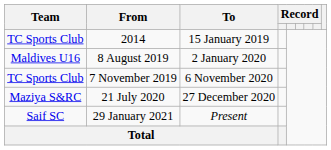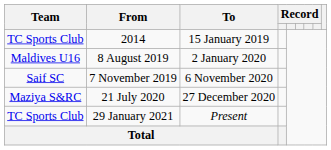(45, 77) TC Sports Club -> (45, 77) Saif SC
(45, 116) Saif SC -> (45, 116) TC Sports Club
